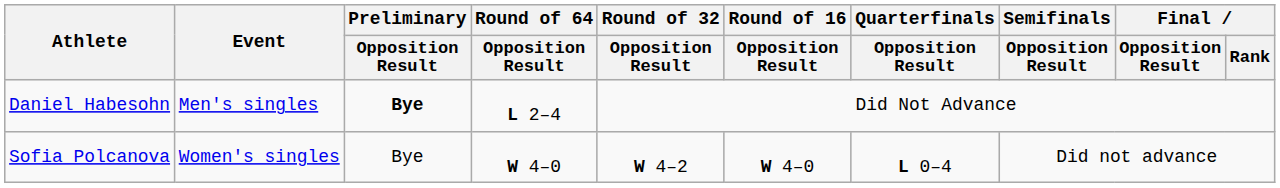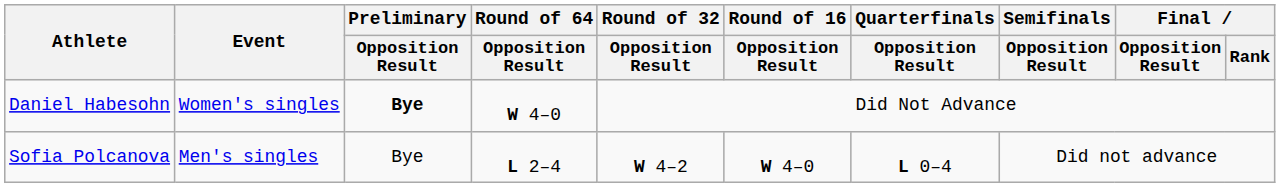(248, 105) Men's singles -> (259, 105) Women's singles
(534, 116) L 2–4 -> (534, 116) W 4–0
(259, 157) Women's singles -> (248, 157) Men's singles
(534, 168) W 4–0 -> (534, 168) L 2–4
